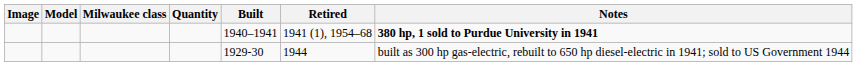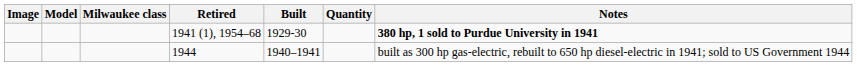columns swapped: (195, 14) <-> (328, 14)
(251, 33) 1940–1941 -> (287, 33) 1929-30
(244, 52) 1929-30 -> (294, 52) 1940–1941
